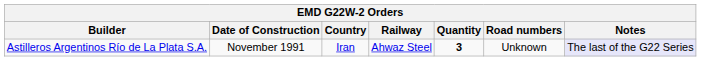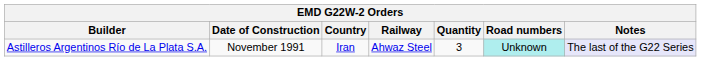(459, 47) bold -> (459, 47) normal
(524, 47) no background -> (524, 47) paleturquoise background
